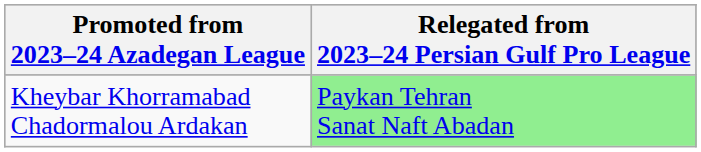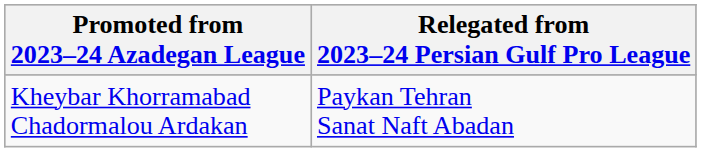(415, 110) lightgreen background -> (415, 110) no background
